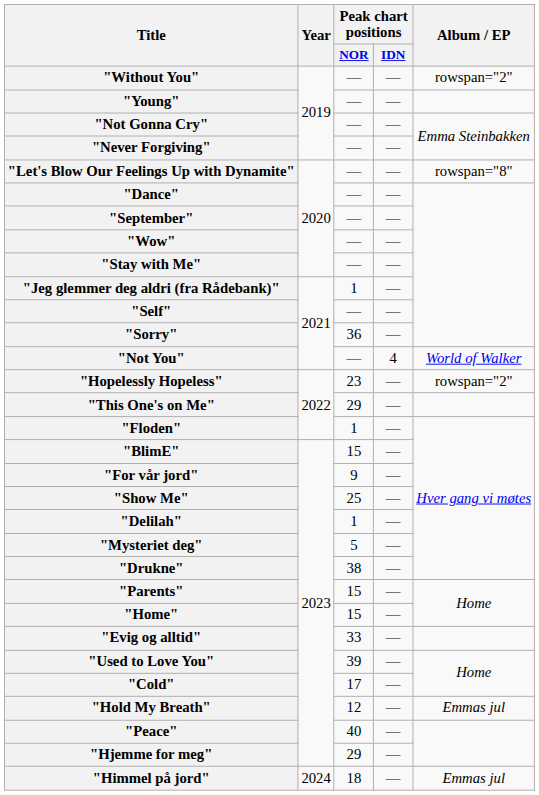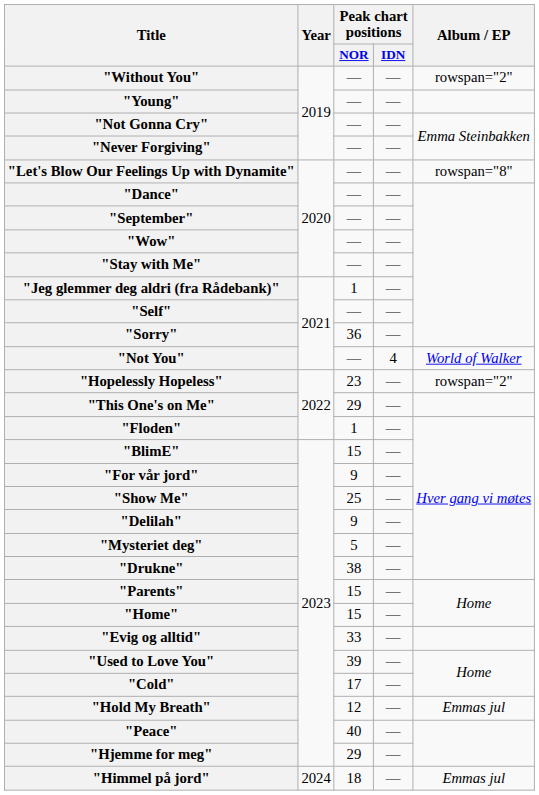(354, 521) 1 -> (354, 521) 9
